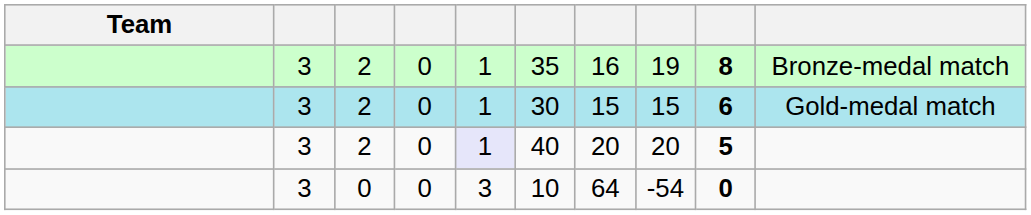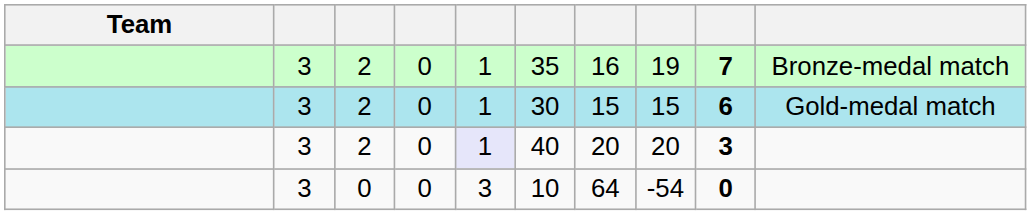(726, 65) 8 -> (726, 65) 7
(726, 147) 5 -> (726, 147) 3
